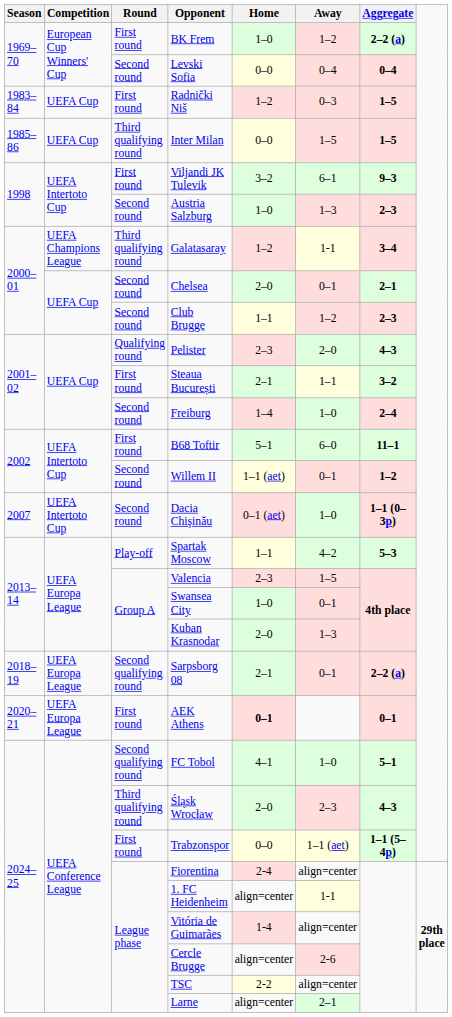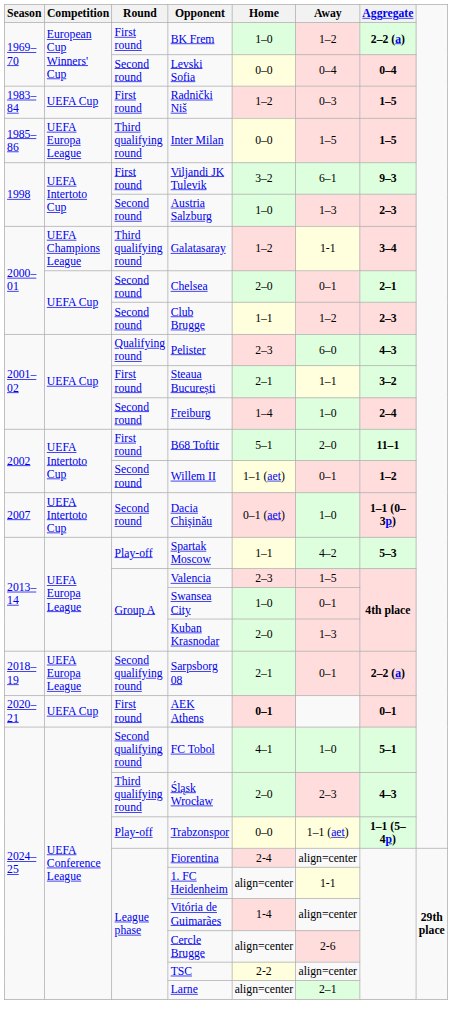(73, 140) UEFA Cup -> (64, 140) UEFA Europa League
(328, 350) 2–0 -> (328, 350) 6–0
(328, 445) 6–0 -> (328, 445) 2–0
(64, 718) UEFA Europa League -> (73, 711) UEFA Cup
(128, 845) First round -> (134, 832) Play-off
